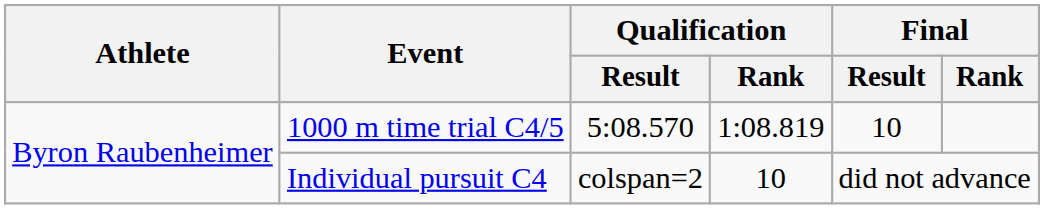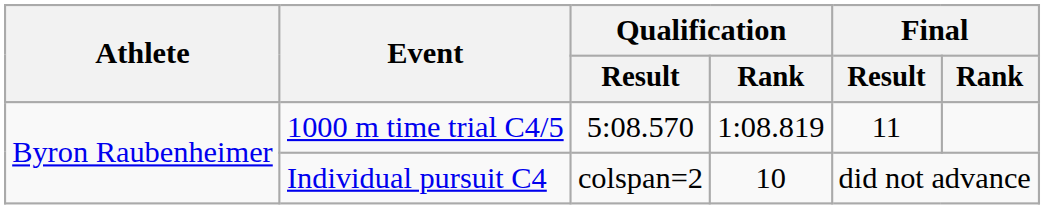(886, 127) 10 -> (886, 127) 11
